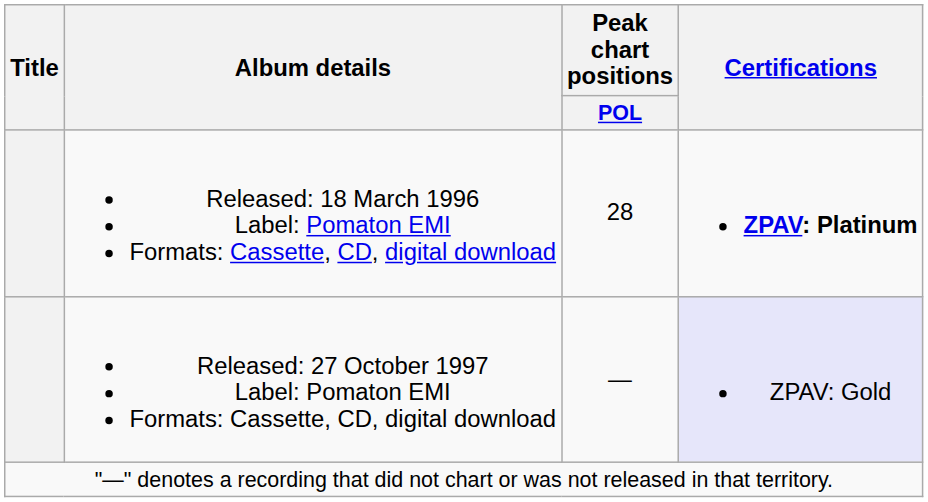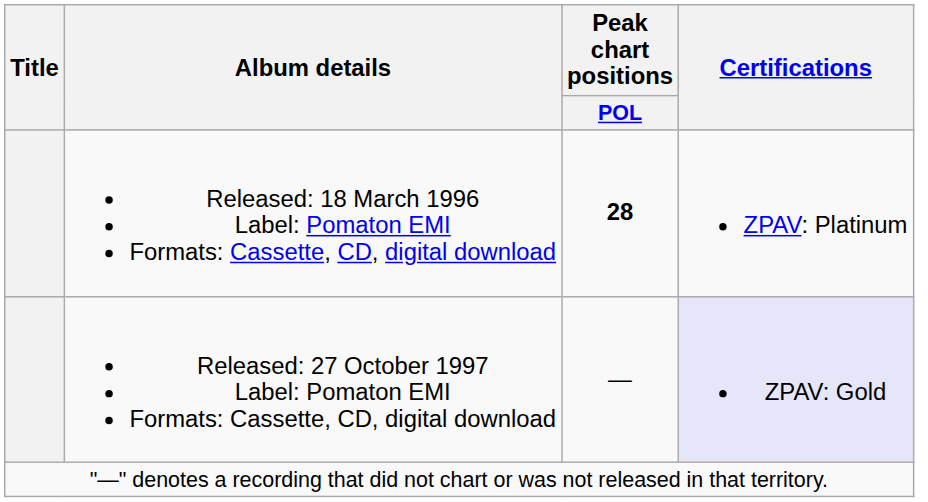(620, 212) normal -> (620, 212) bold
(801, 226) bold -> (796, 226) normal
